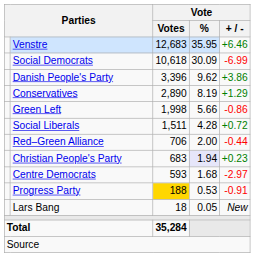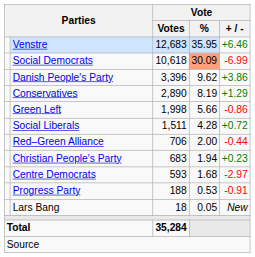(204, 61) no background -> (204, 61) lightsalmon background
(207, 158) lavender background -> (207, 158) no background
(178, 191) gold background -> (178, 191) no background
